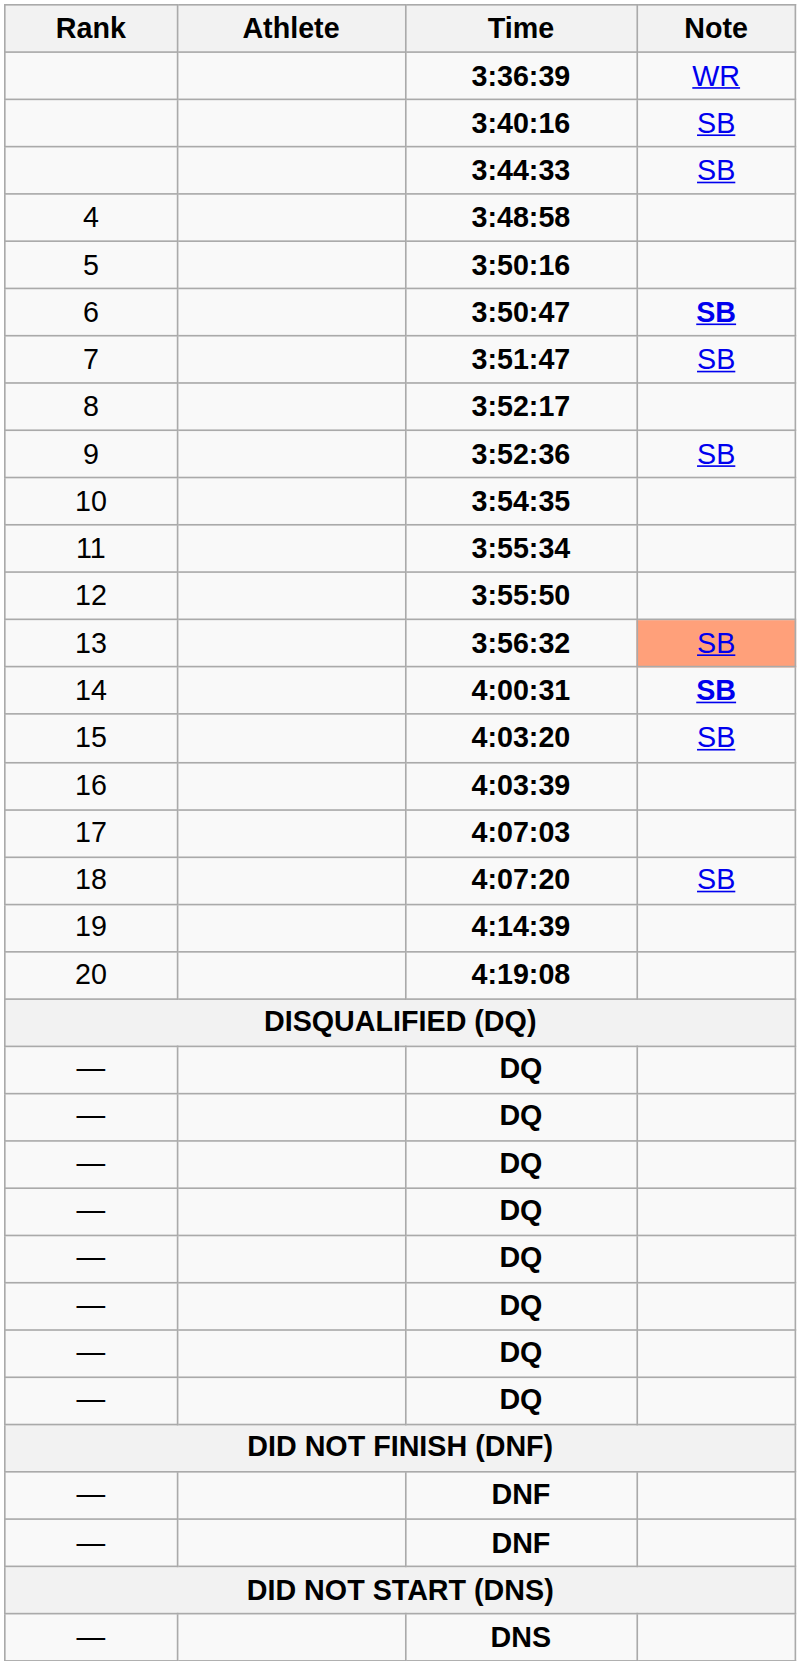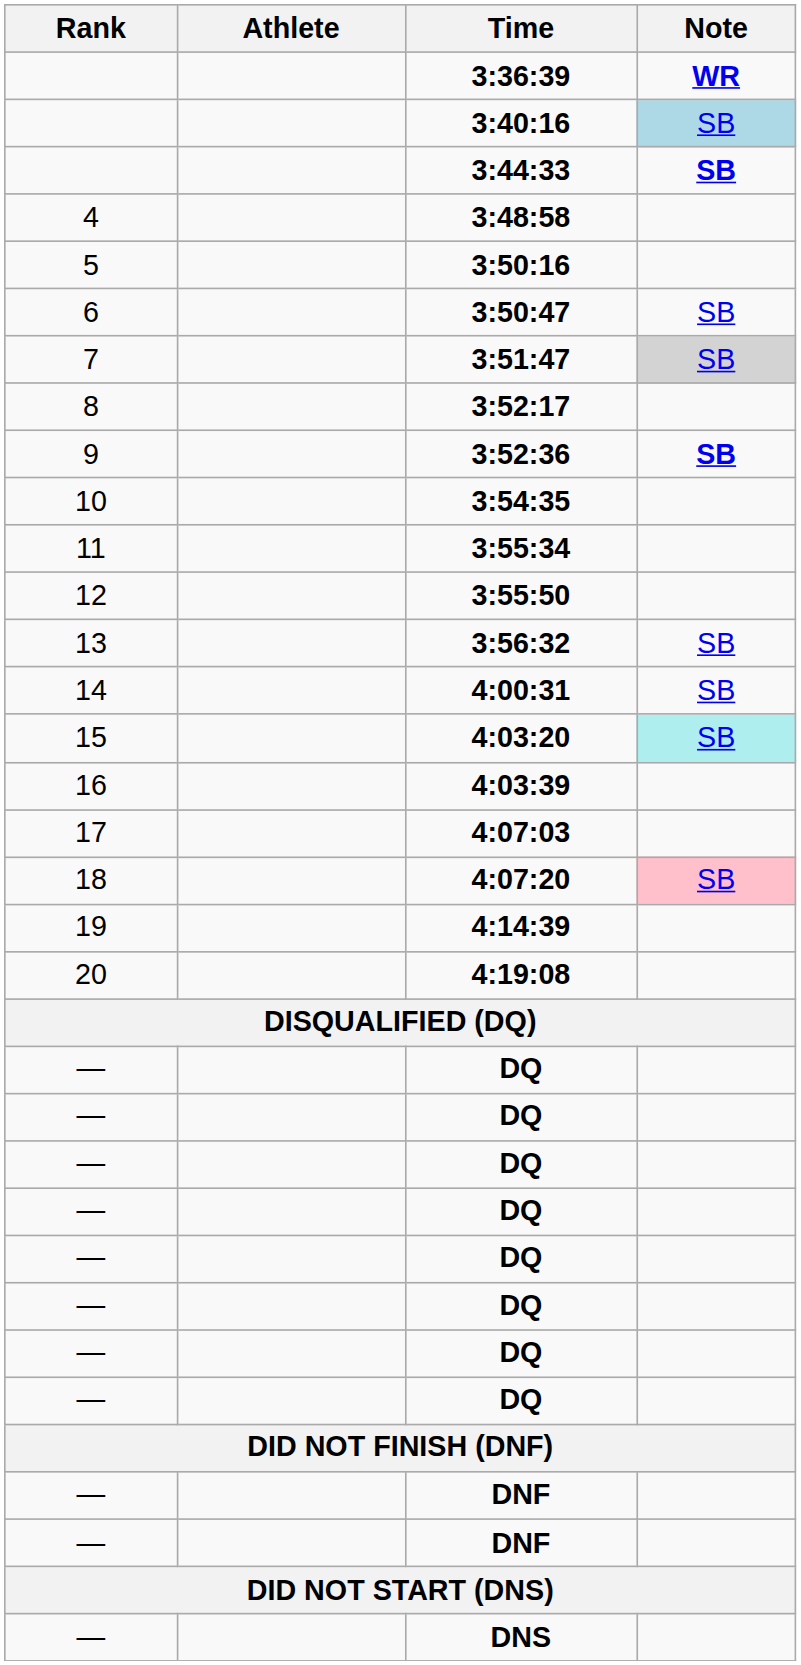(716, 75) normal -> (716, 75) bold
(716, 122) no background -> (716, 122) lightblue background
(716, 169) normal -> (716, 169) bold
(716, 311) bold -> (716, 311) normal
(716, 359) no background -> (716, 359) lightgrey background
(716, 453) normal -> (716, 453) bold
(716, 642) lightsalmon background -> (716, 642) no background
(716, 690) bold -> (716, 690) normal
(716, 737) no background -> (716, 737) paleturquoise background
(716, 879) no background -> (716, 879) pink background
